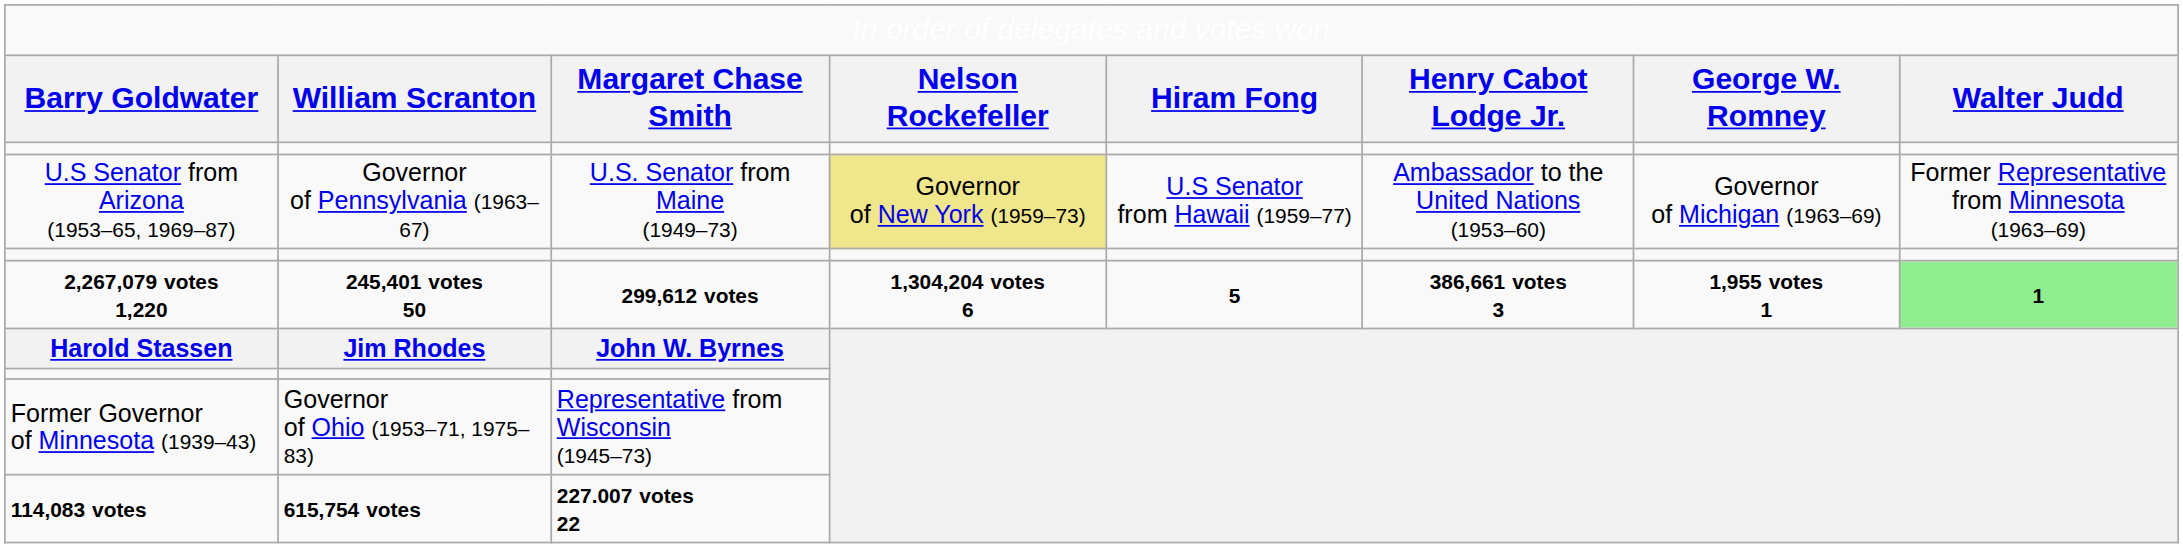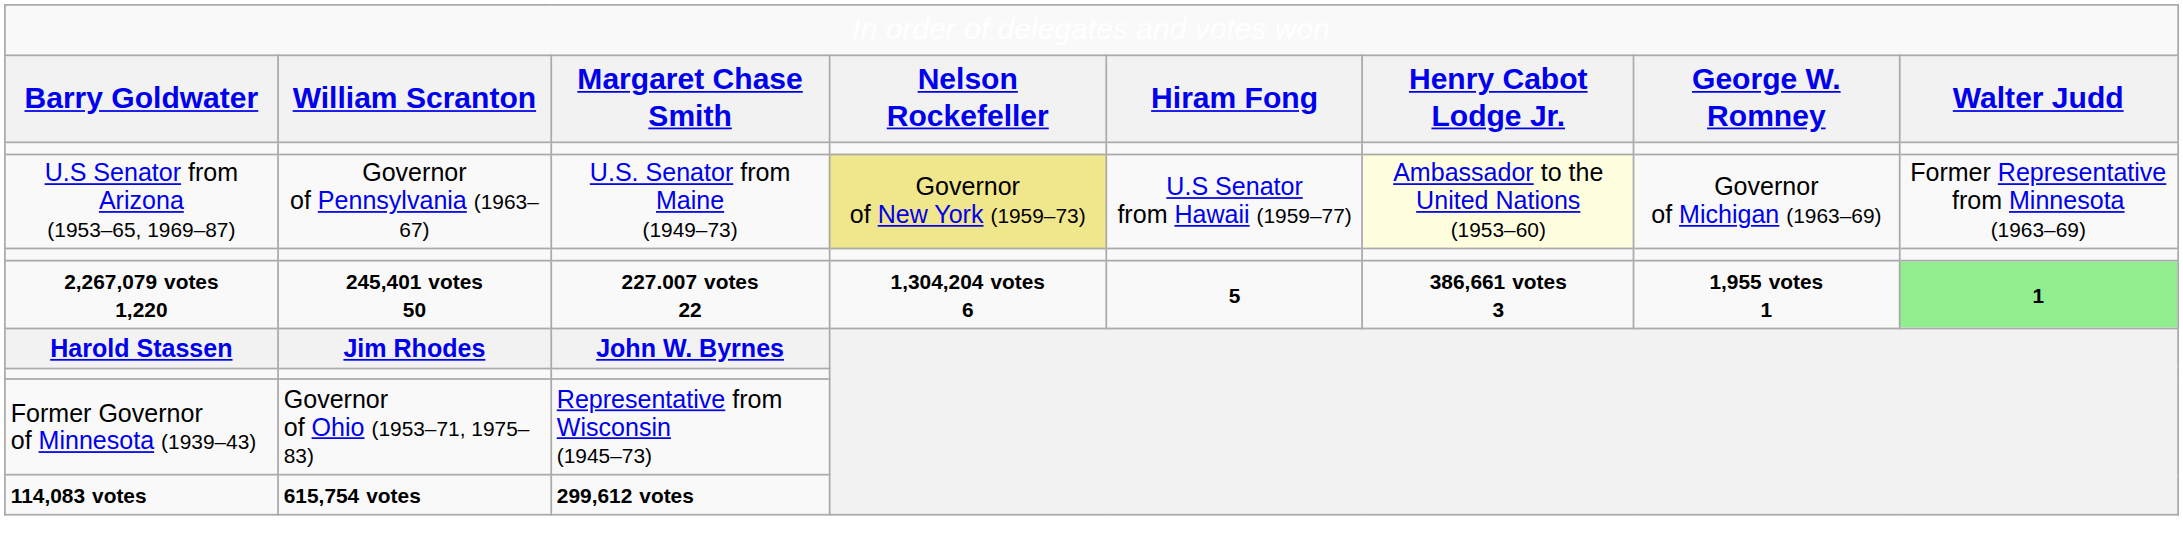(1498, 202) no background -> (1498, 202) lightyellow background
(690, 295) 299,612 votes -> (690, 295) 227.007 votes 22
(625, 509) 227.007 votes 22 -> (625, 495) 299,612 votes
